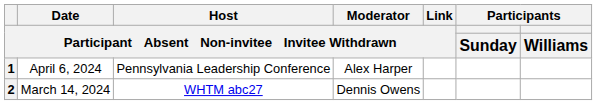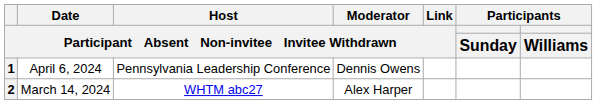(378, 68) Alex Harper -> (378, 68) Dennis Owens
(378, 89) Dennis Owens -> (378, 89) Alex Harper
